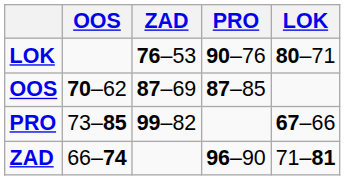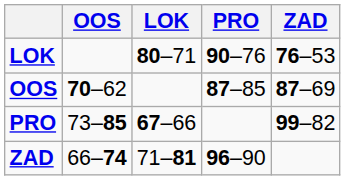columns swapped: (306, 21) <-> (166, 21)
